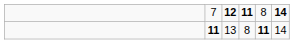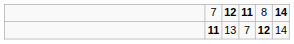(247, 30) 8 -> (247, 30) 7
(264, 30) 11 -> (264, 30) 12
